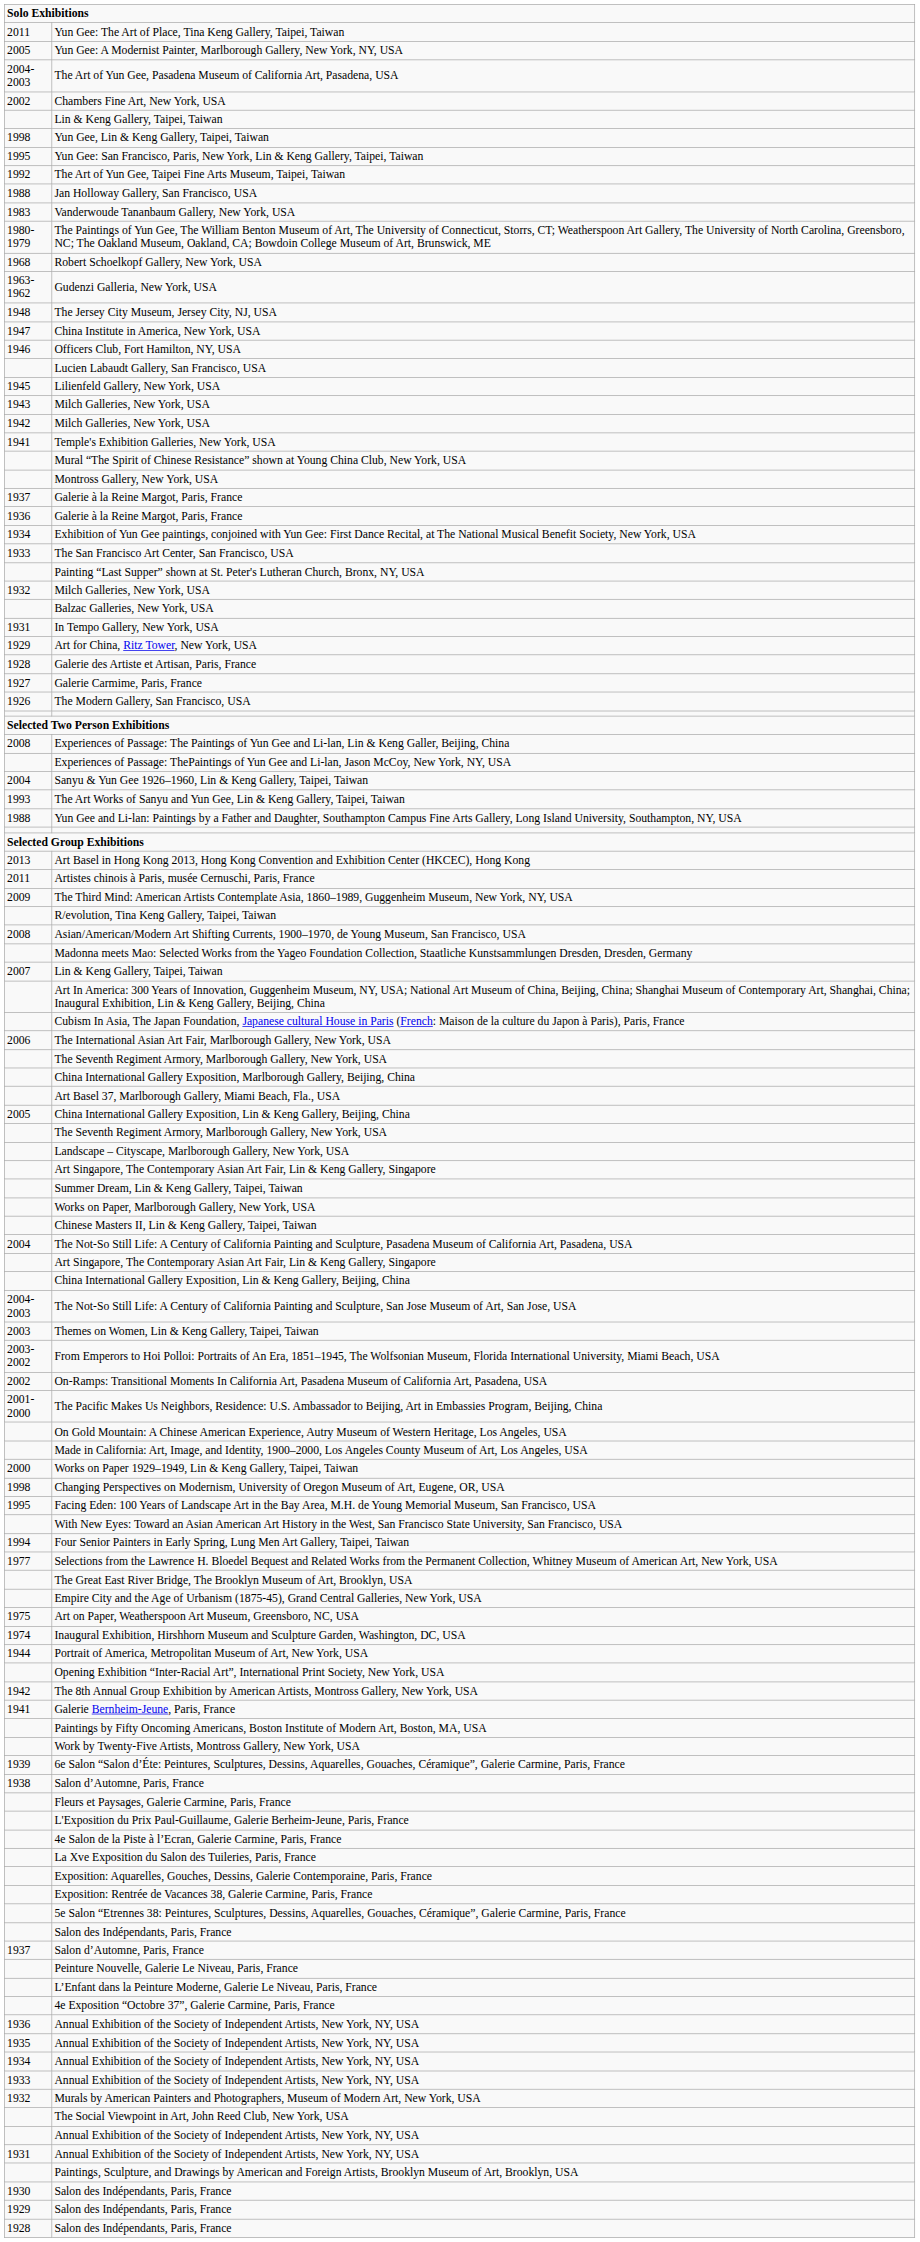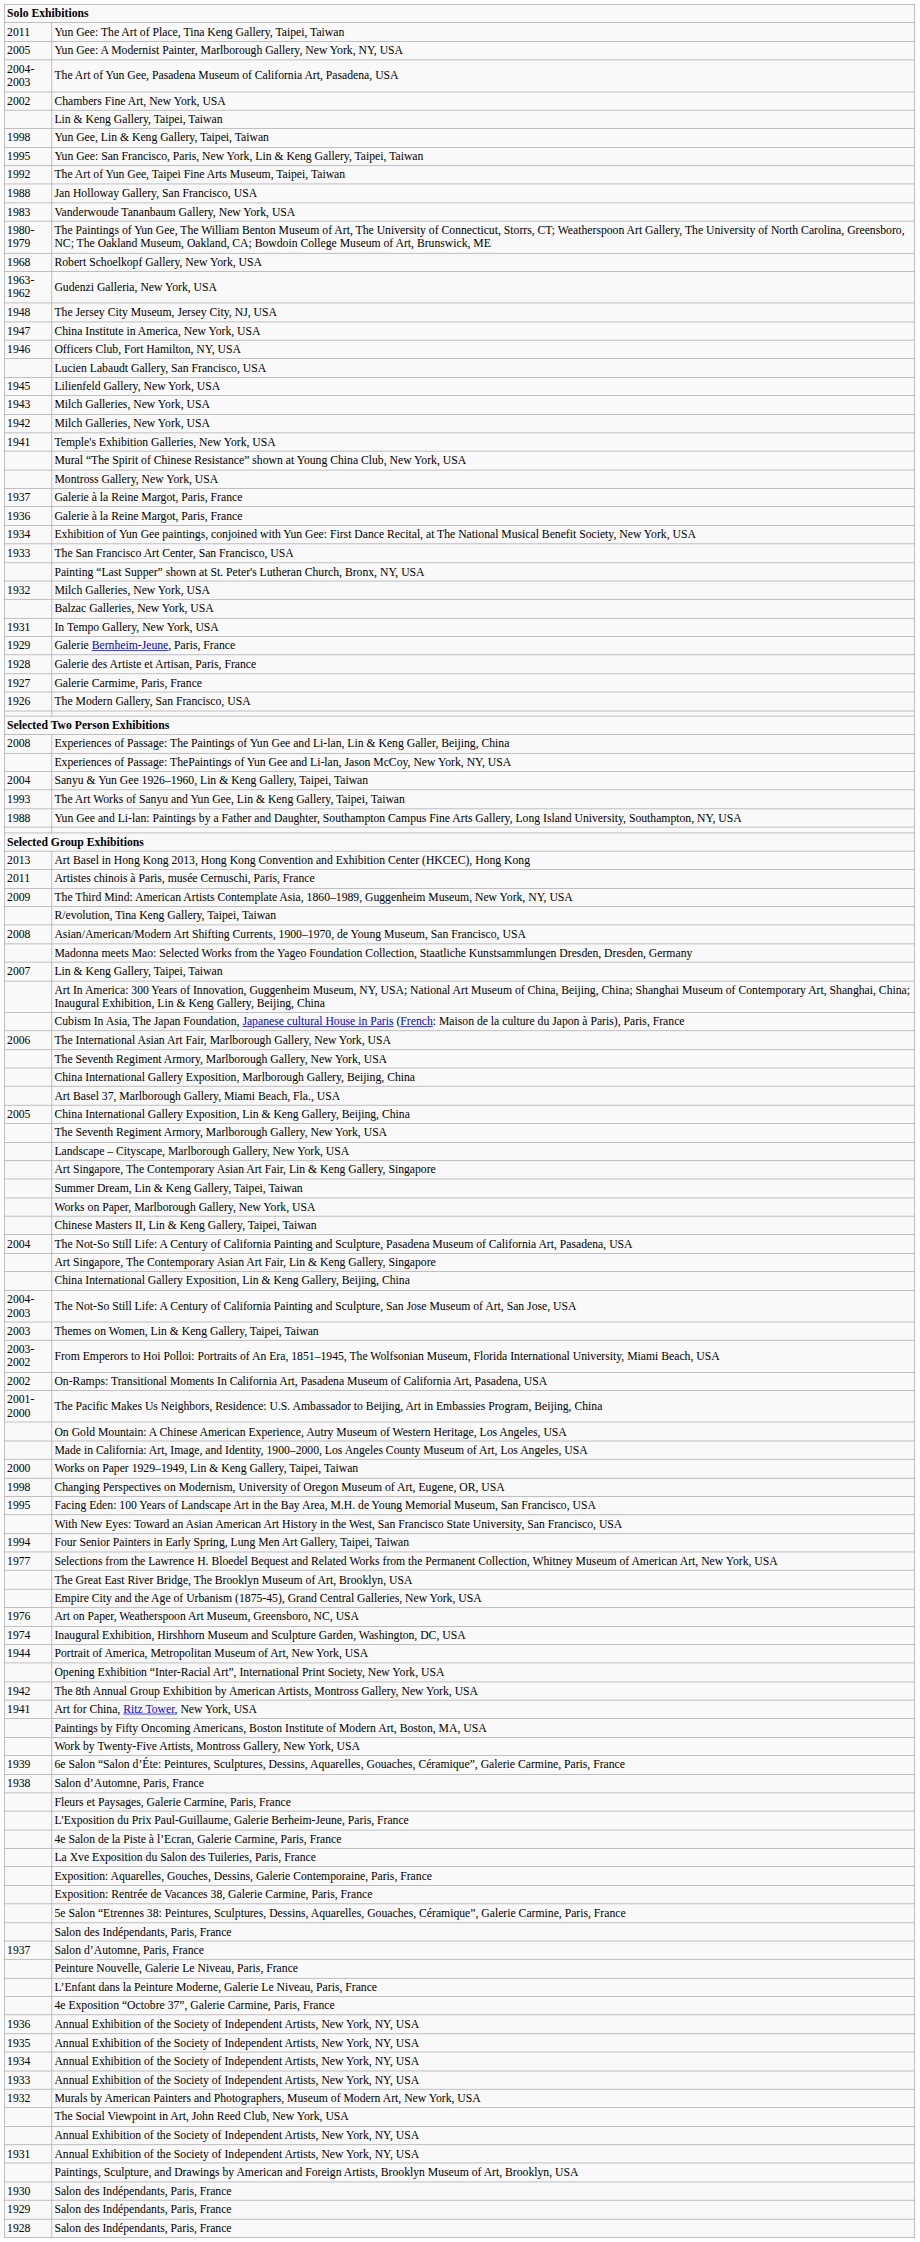(156, 645) Art for China, Ritz Tower, New York, USA -> (145, 645) Galerie Bernheim-Jeune, Paris, France
(19, 1616) 1975 -> (19, 1616) 1976
(145, 1709) Galerie Bernheim-Jeune, Paris, France -> (156, 1709) Art for China, Ritz Tower, New York, USA
